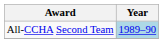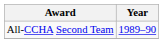(137, 30) lightblue background -> (137, 30) no background
